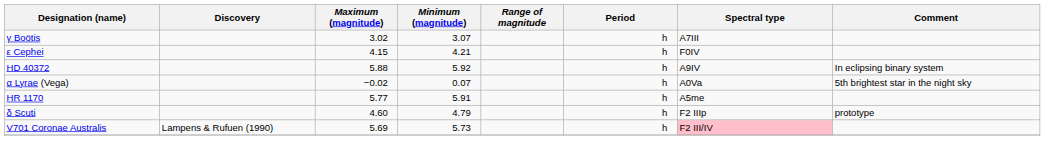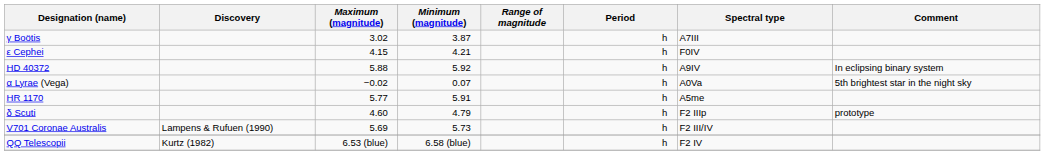(461, 38) 3.07 -> (461, 38) 3.87
(696, 128) pink background -> (696, 128) no background
+ row: (36, 143)
